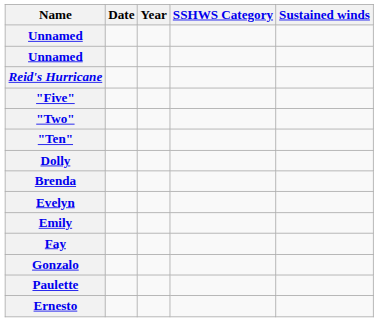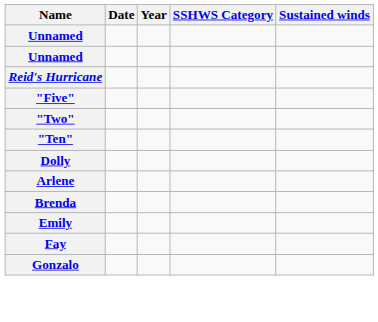+ row: (55, 181)
- row: (55, 202)
- row: (55, 285)
- row: (55, 306)
